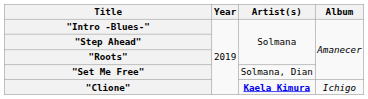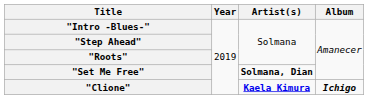(277, 72) normal -> (277, 72) bold
(339, 87) normal -> (339, 87) bold
